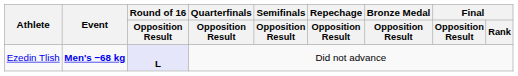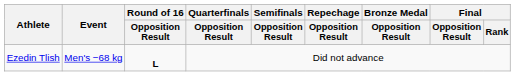(95, 58) bold -> (93, 58) normal
(158, 64) lavender background -> (155, 64) no background
